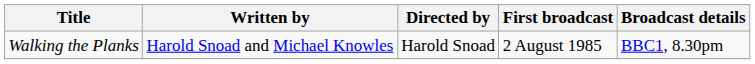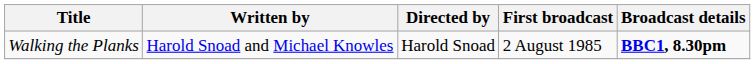(672, 44) normal -> (674, 44) bold
